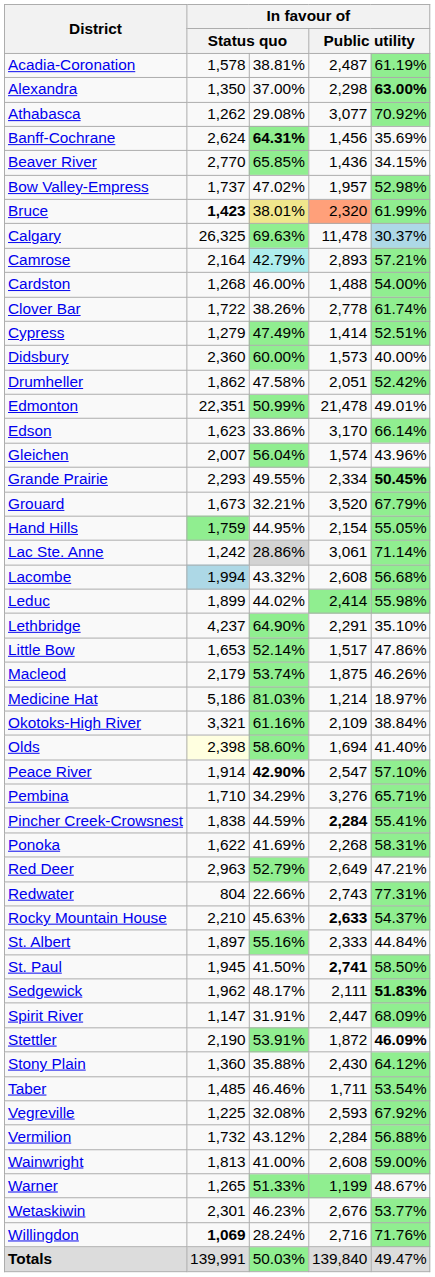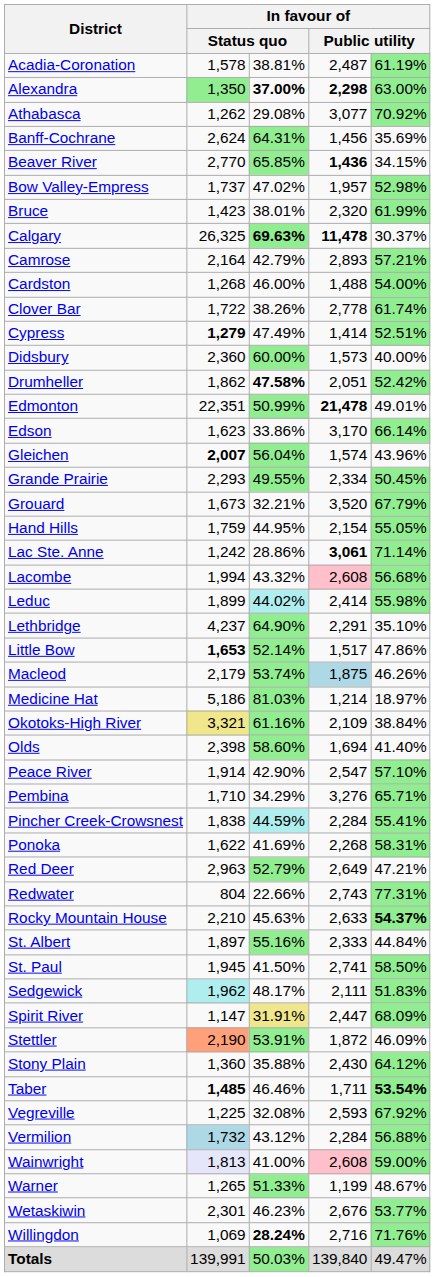(226, 89) no background -> (226, 89) lightgreen background
(279, 89) normal -> (279, 89) bold
(348, 89) normal -> (348, 89) bold
(401, 89) bold -> (401, 89) normal
(279, 138) bold -> (279, 138) normal
(348, 162) normal -> (348, 162) bold
(226, 211) bold -> (226, 211) normal
(279, 211) khaki background -> (279, 211) no background
(348, 211) lightsalmon background -> (348, 211) no background
(279, 235) normal -> (279, 235) bold
(344, 235) normal -> (344, 235) bold
(401, 235) lightblue background -> (401, 235) no background
(279, 260) paleturquoise background -> (279, 260) no background
(226, 333) normal -> (226, 333) bold
(279, 333) lightgreen background -> (279, 333) no background
(279, 382) normal -> (279, 382) bold
(344, 406) normal -> (344, 406) bold
(226, 455) normal -> (226, 455) bold
(279, 479) no background -> (279, 479) lightgreen background
(401, 479) bold -> (401, 479) normal
(226, 528) lightgreen background -> (226, 528) no background
(279, 552) lightgrey background -> (279, 552) no background
(348, 552) normal -> (348, 552) bold
(226, 576) lightblue background -> (226, 576) no background
(348, 576) no background -> (348, 576) pink background
(279, 601) no background -> (279, 601) paleturquoise background
(348, 601) lightgreen background -> (348, 601) no background
(226, 650) normal -> (226, 650) bold
(348, 674) no background -> (348, 674) lightblue background
(226, 723) no background -> (226, 723) khaki background
(226, 747) lightyellow background -> (226, 747) no background
(279, 771) bold -> (279, 771) normal
(279, 820) no background -> (279, 820) paleturquoise background
(348, 820) bold -> (348, 820) normal
(348, 917) bold -> (348, 917) normal
(401, 917) normal -> (401, 917) bold
(348, 966) bold -> (348, 966) normal
(226, 991) no background -> (226, 991) paleturquoise background
(401, 991) bold -> (401, 991) normal
(279, 1015) no background -> (279, 1015) khaki background
(226, 1039) no background -> (226, 1039) lightsalmon background
(401, 1039) bold -> (401, 1039) normal
(226, 1088) normal -> (226, 1088) bold
(401, 1088) normal -> (401, 1088) bold
(226, 1137) no background -> (226, 1137) lightblue background
(226, 1161) no background -> (226, 1161) lavender background
(348, 1161) no background -> (348, 1161) pink background
(348, 1185) lightgreen background -> (348, 1185) no background
(226, 1234) bold -> (226, 1234) normal
(279, 1234) normal -> (279, 1234) bold
